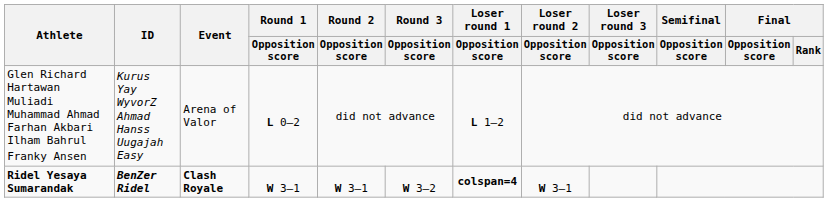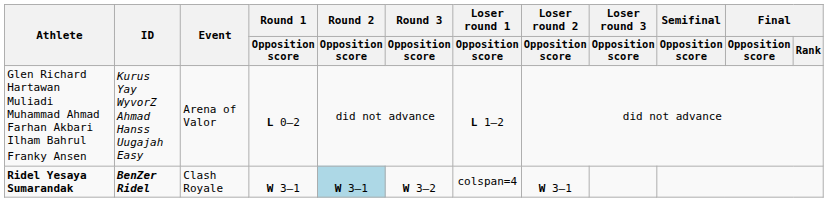(203, 181) bold -> (203, 181) normal
(351, 188) no background -> (351, 188) lightblue background
(487, 181) bold -> (487, 181) normal
